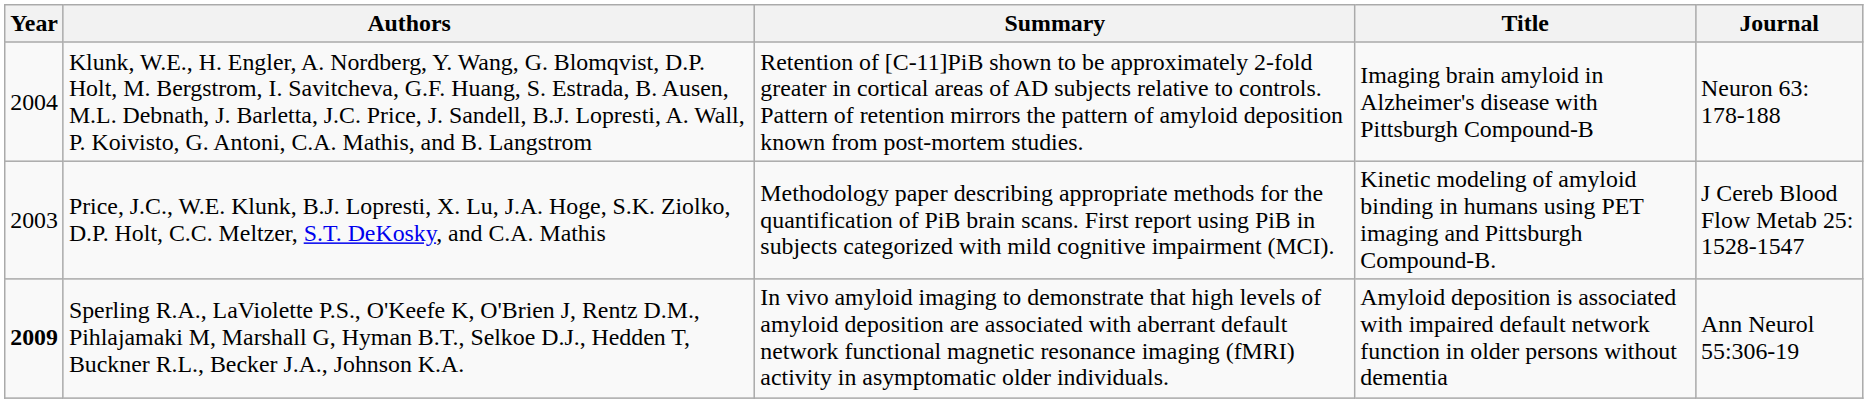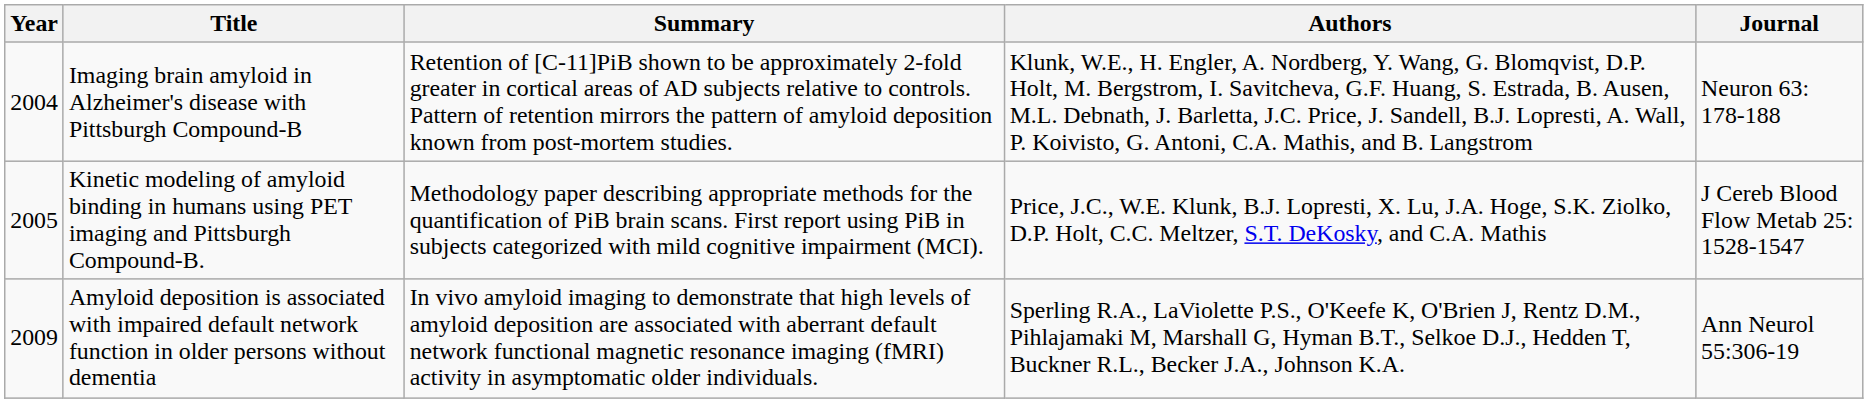columns swapped: (1525, 23) <-> (409, 23)
(34, 219) 2003 -> (34, 219) 2005
(34, 337) bold -> (34, 337) normal
